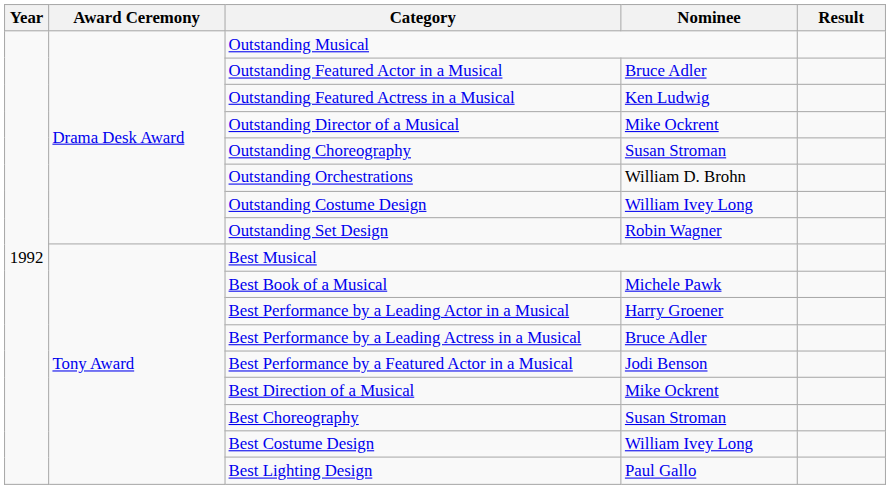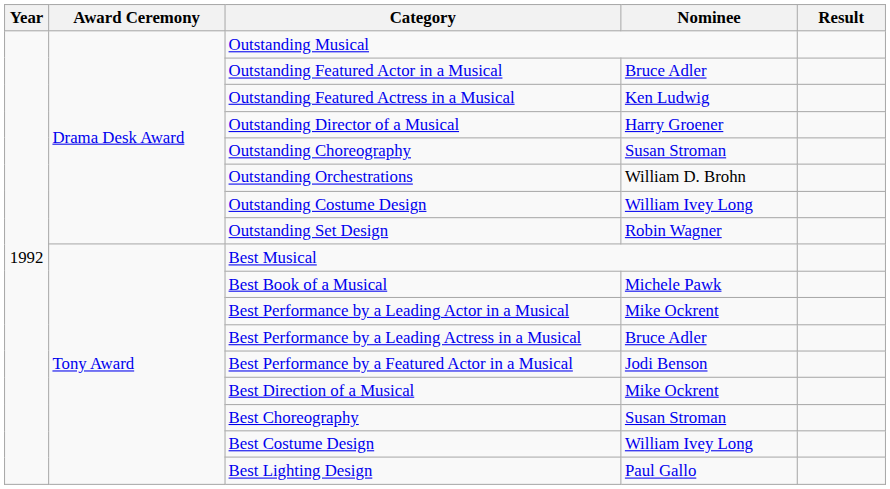(672, 124) Mike Ockrent -> (674, 124) Harry Groener
(674, 310) Harry Groener -> (672, 310) Mike Ockrent
